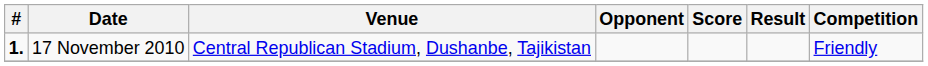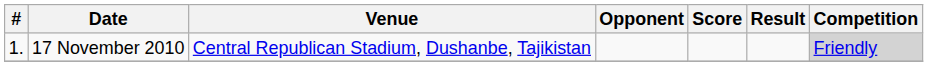(16, 47) bold -> (16, 47) normal
(845, 47) no background -> (845, 47) lightgrey background
